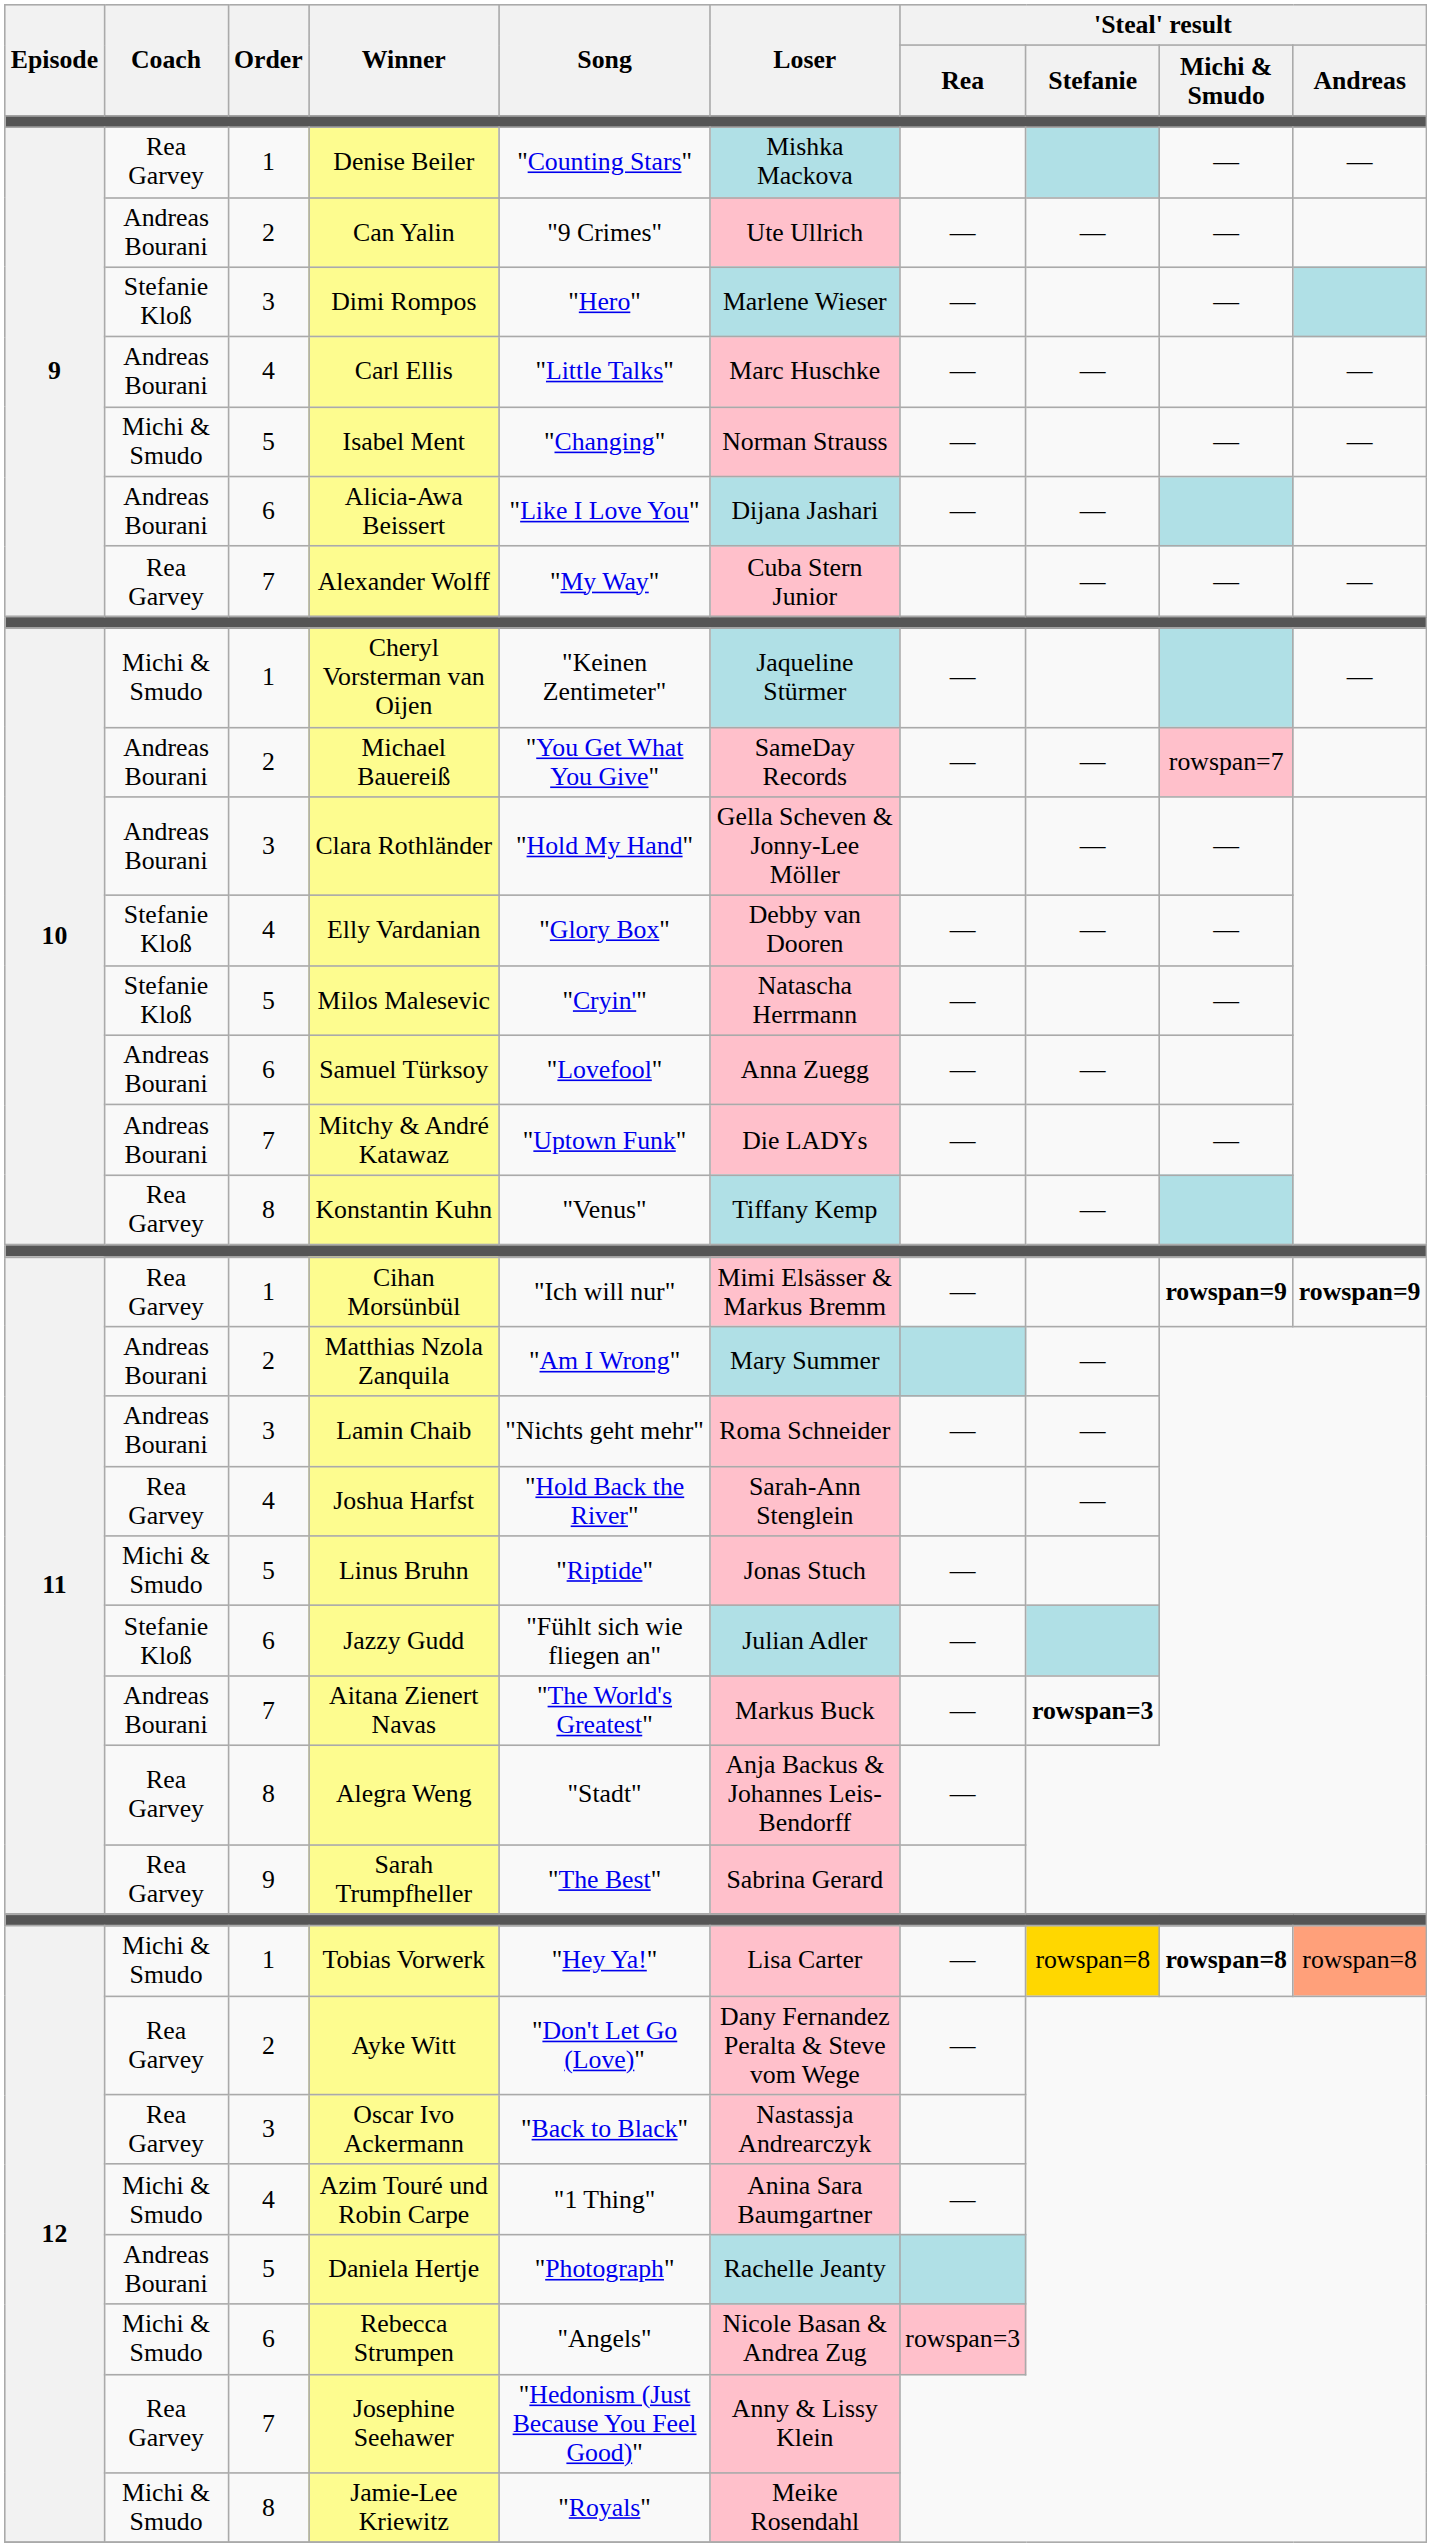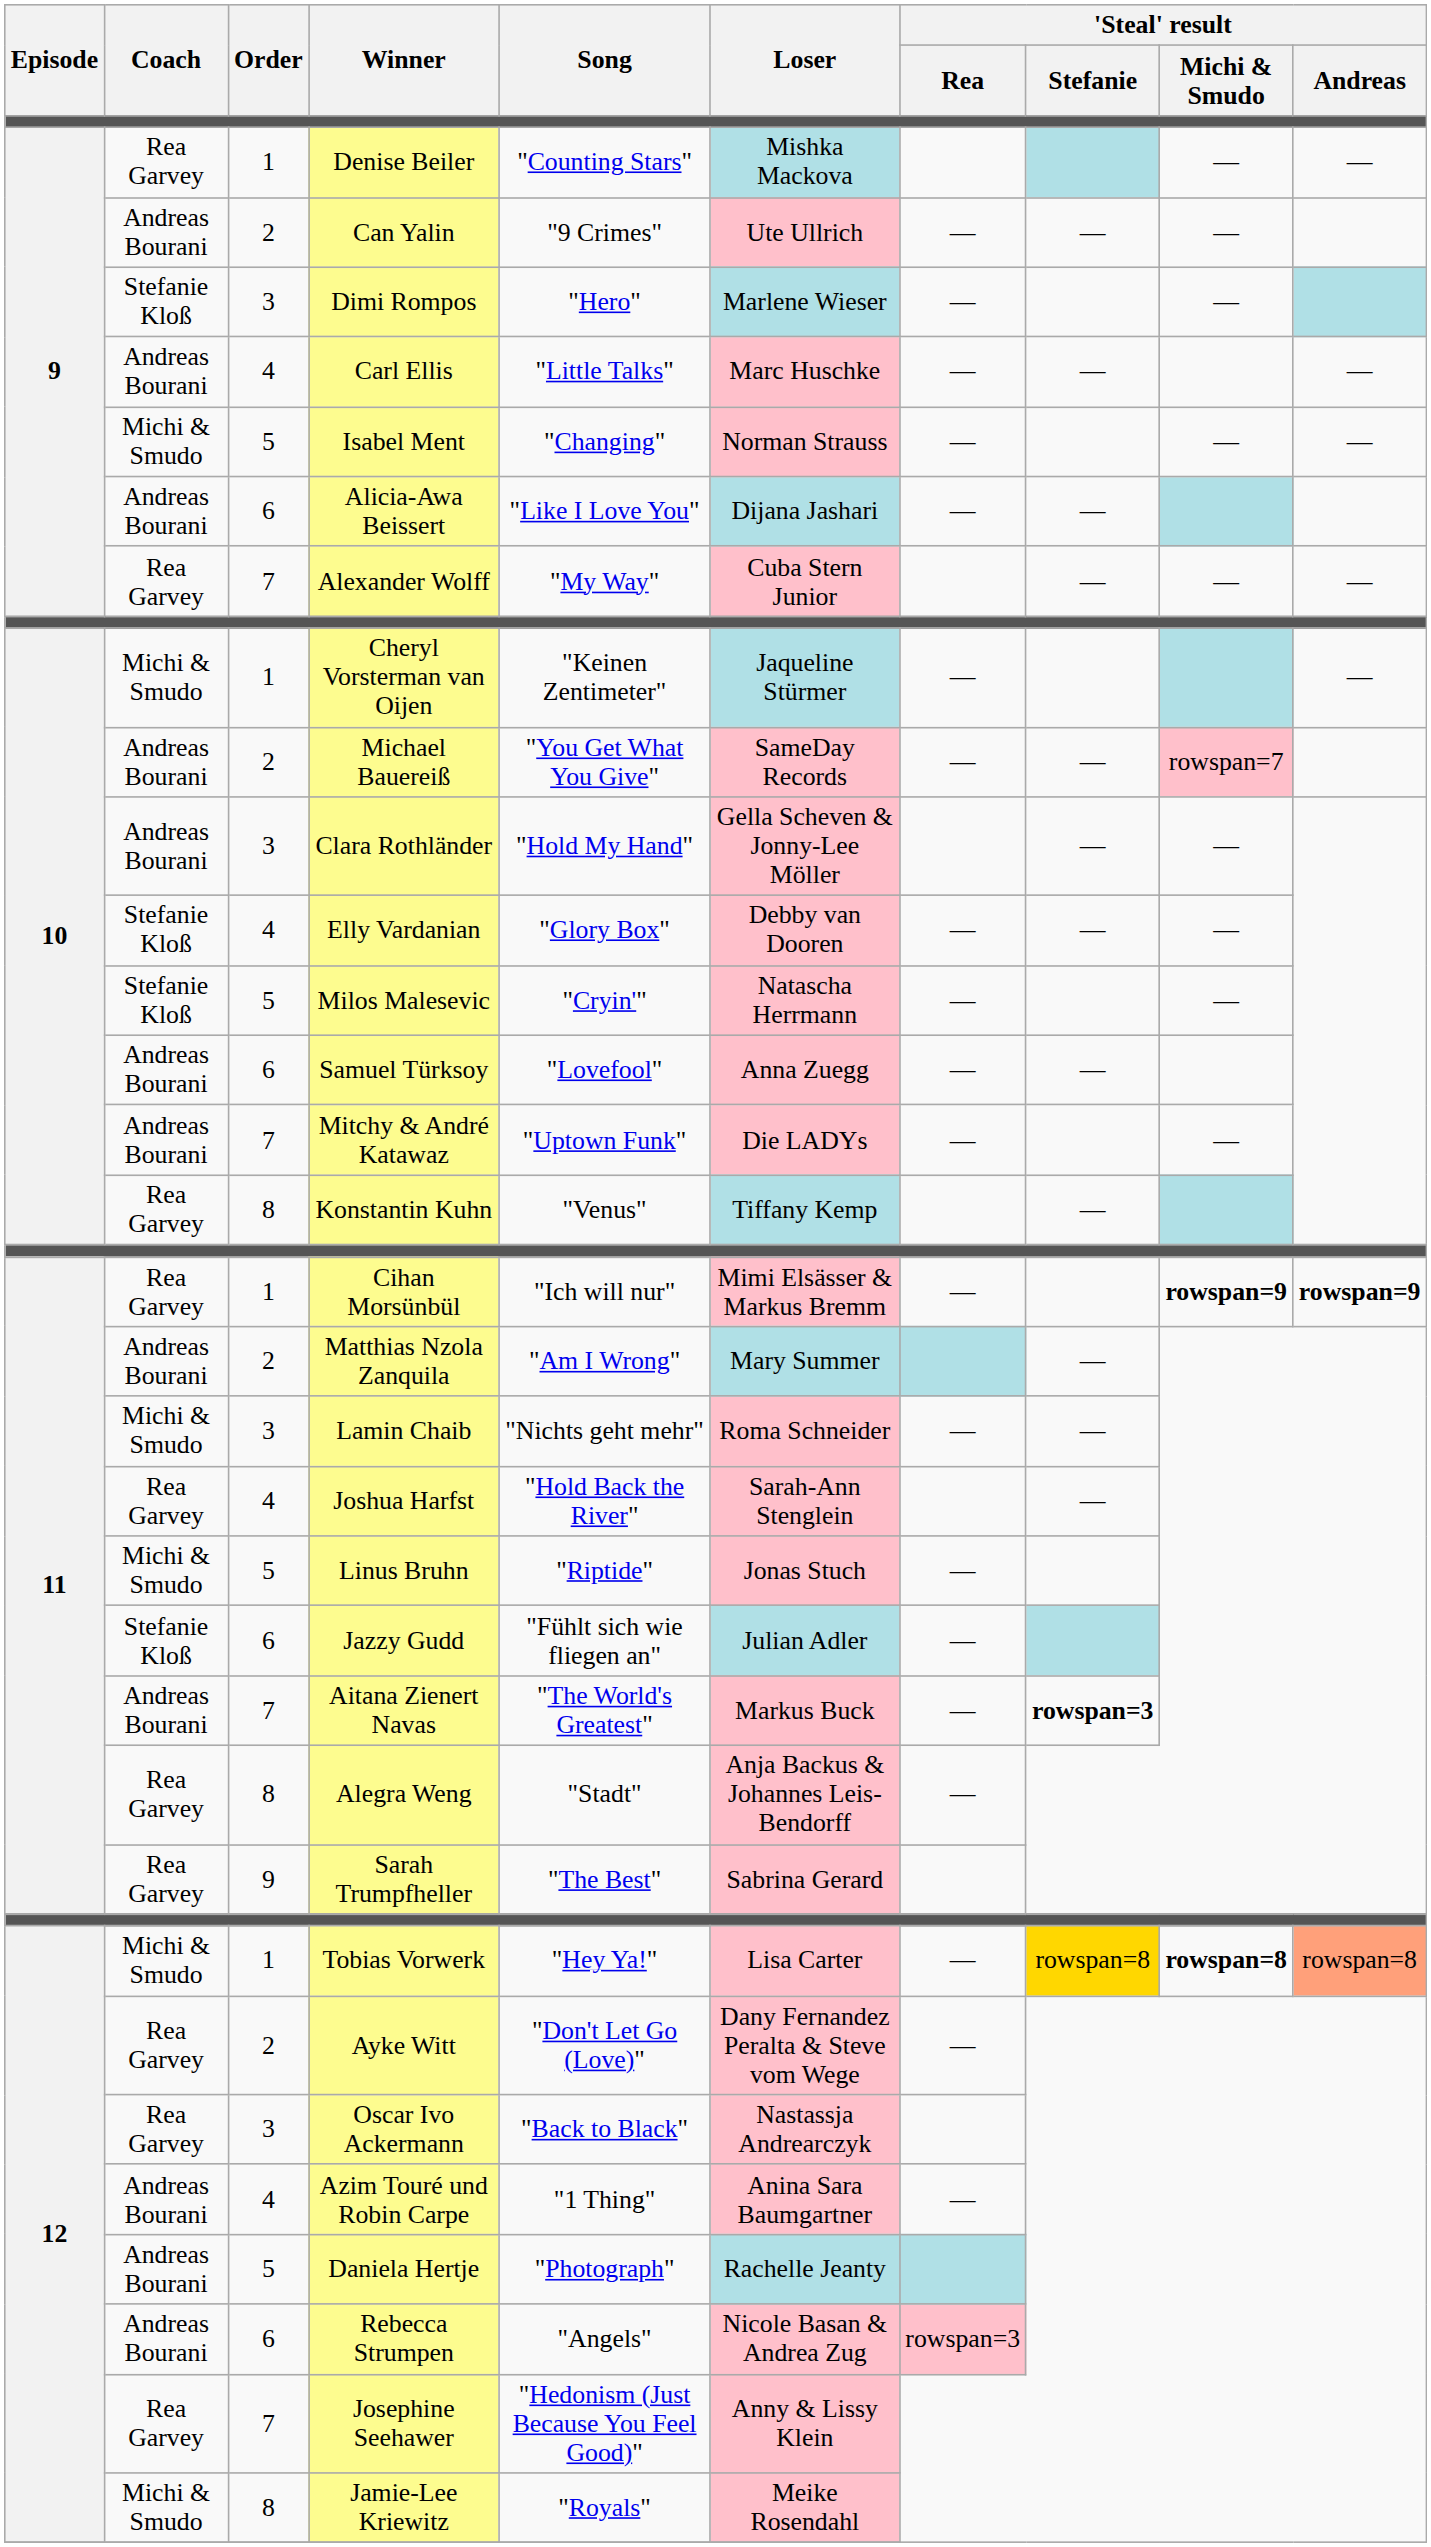(166, 1430) Andreas Bourani -> (166, 1430) Michi & Smudo
(166, 2199) Michi & Smudo -> (166, 2199) Andreas Bourani
(166, 2338) Michi & Smudo -> (166, 2338) Andreas Bourani
